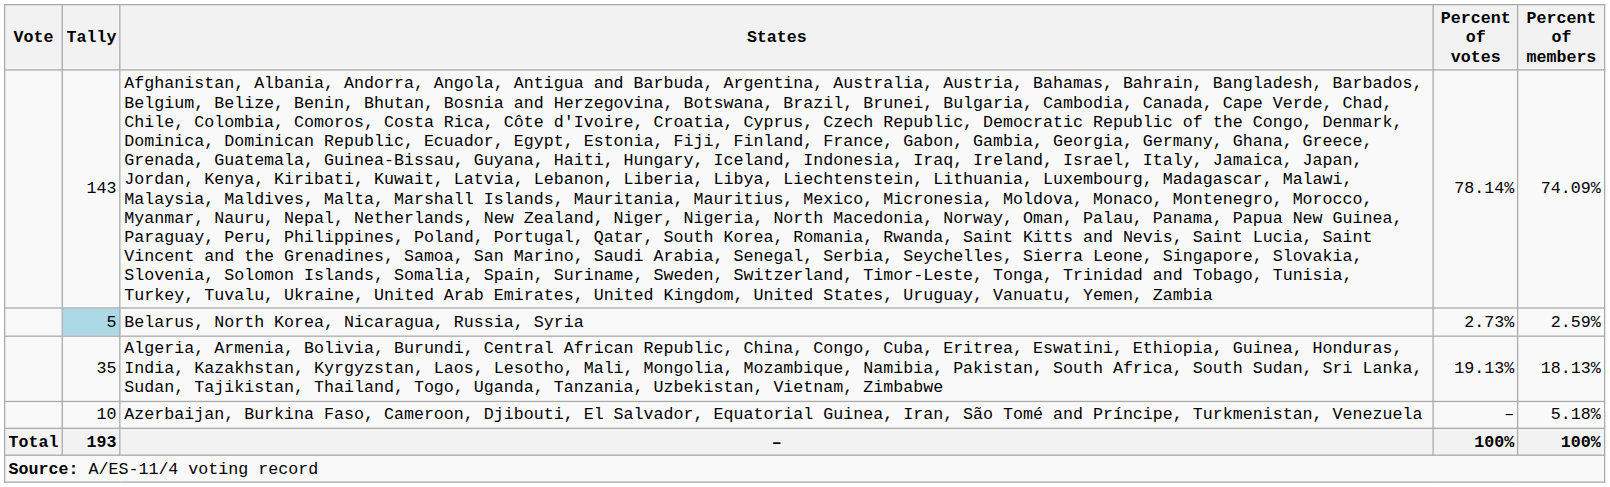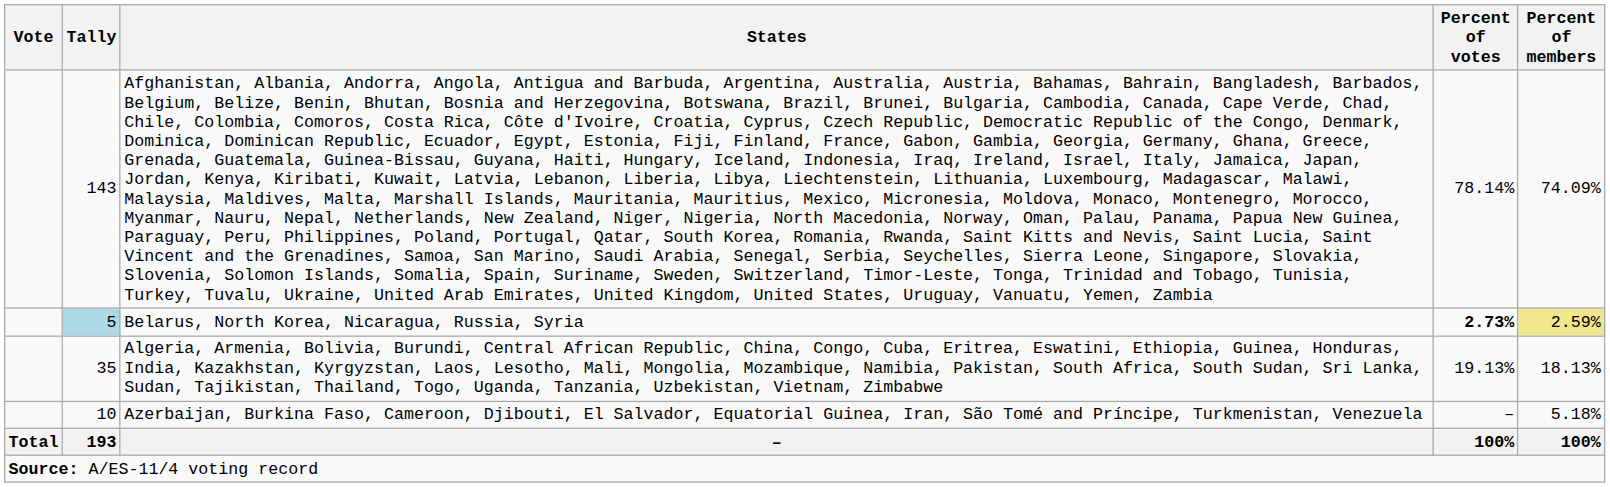(1489, 322) normal -> (1489, 322) bold
(1576, 322) no background -> (1576, 322) khaki background
